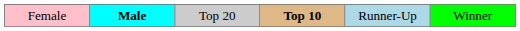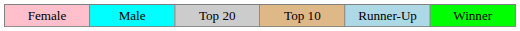(132, 15) bold -> (132, 15) normal
(302, 15) bold -> (302, 15) normal
